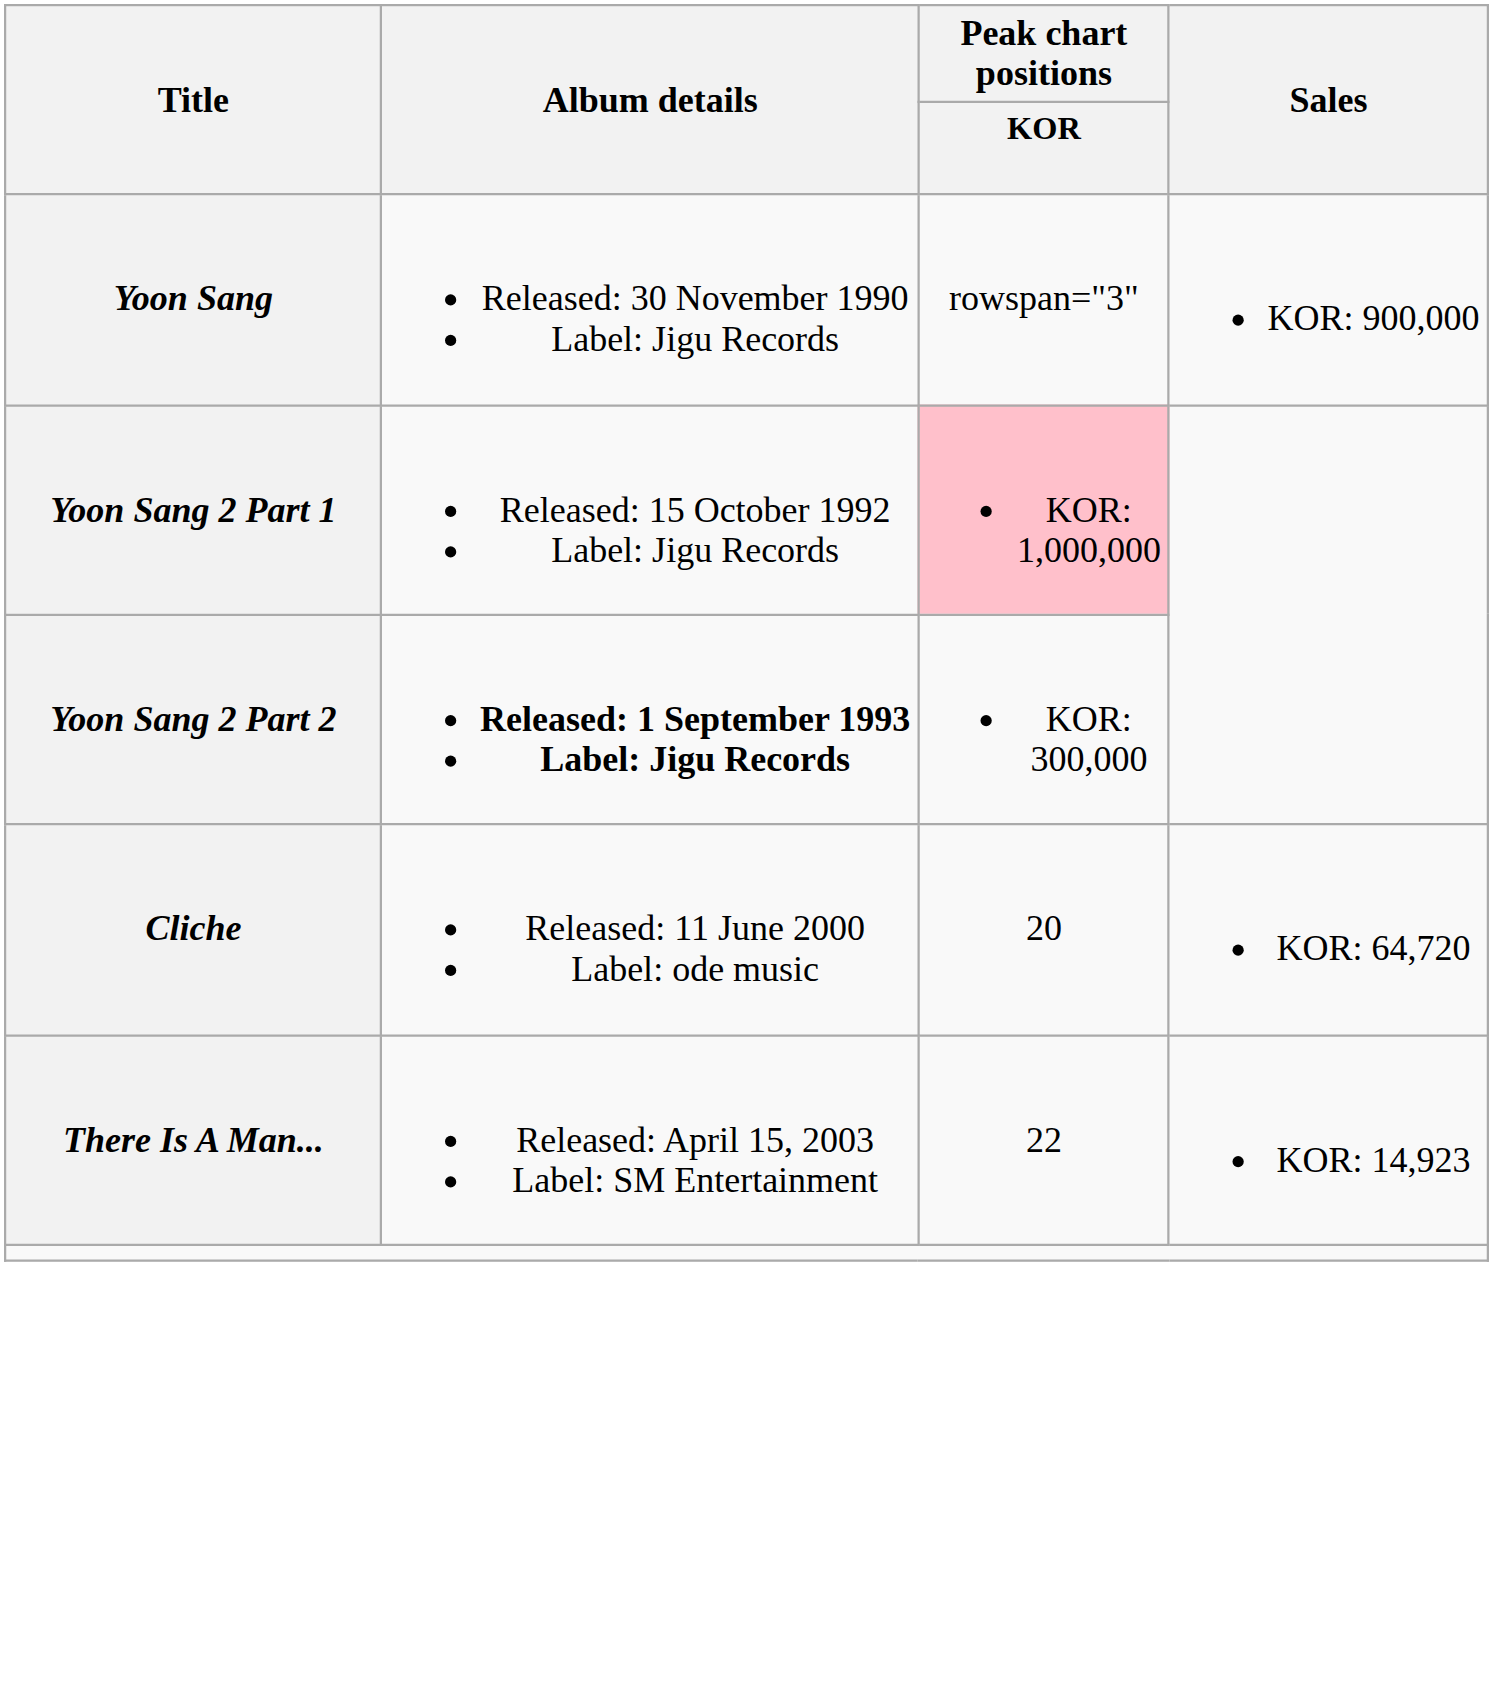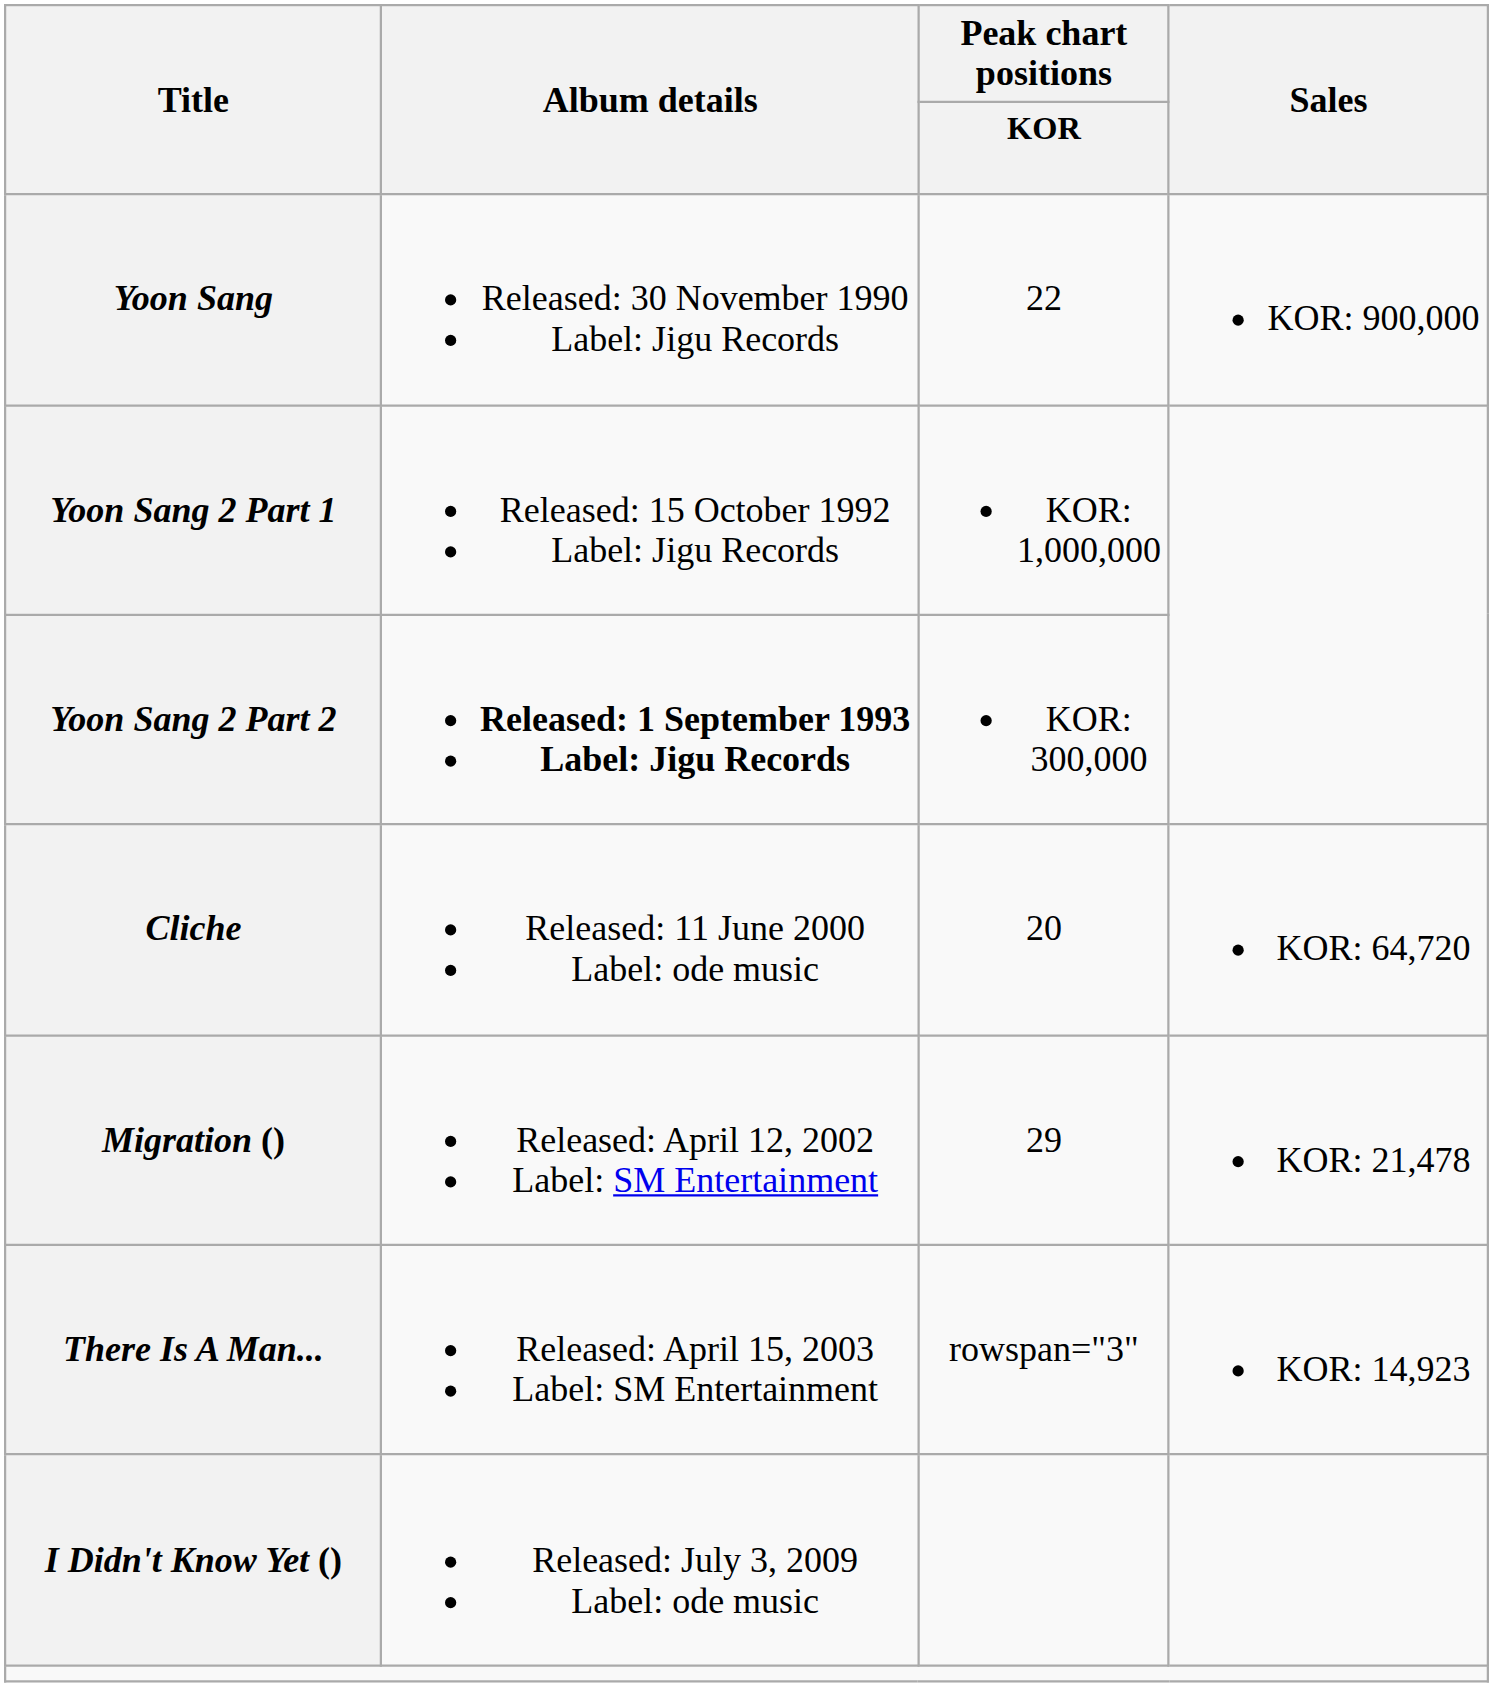(1044, 298) rowspan="3" -> (1044, 298) 22
(1044, 530) pink background -> (1044, 530) no background
+ row: (193, 1139)
(1044, 1139) 22 -> (1044, 1349) rowspan="3"
+ row: (193, 1559)
